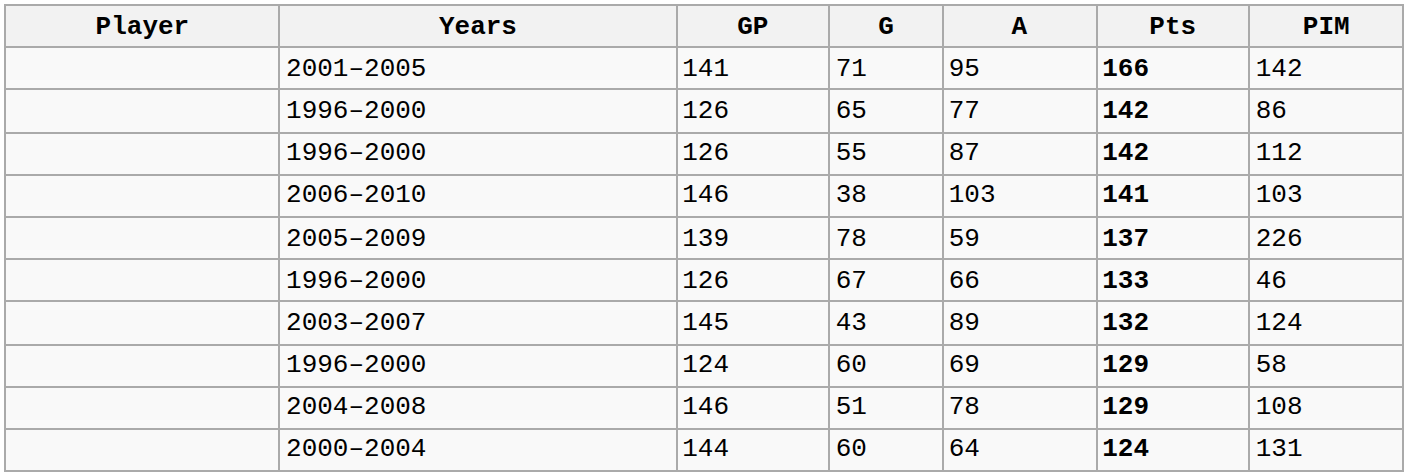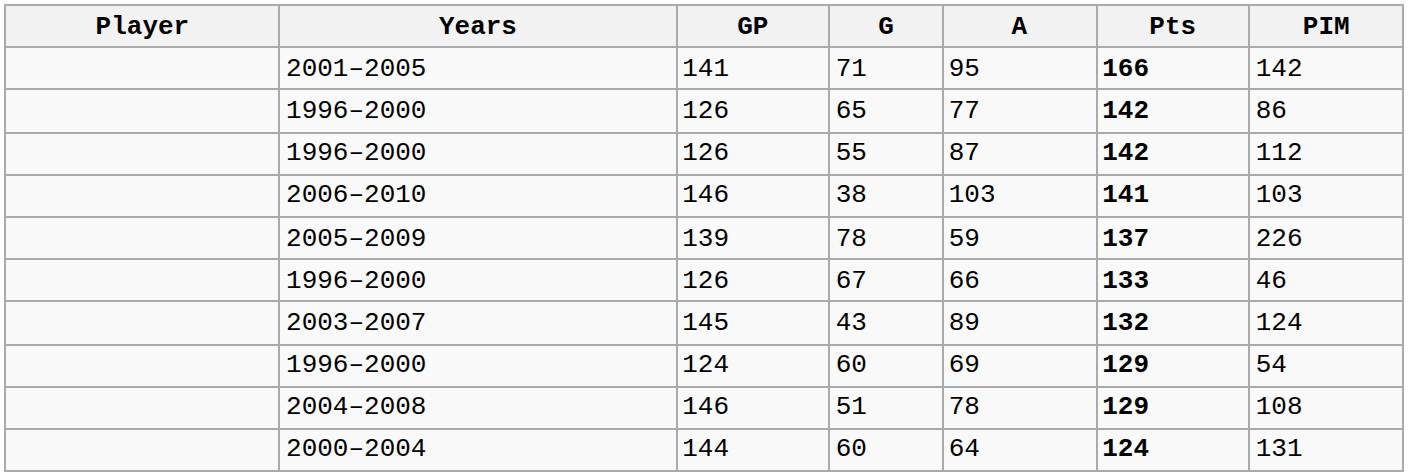(1271, 365) 58 -> (1271, 365) 54
